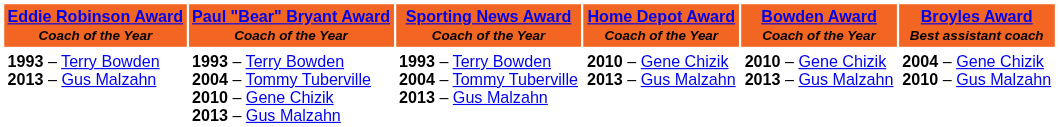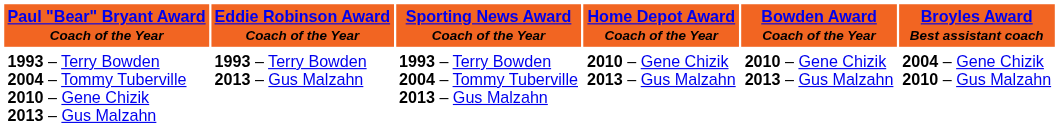columns swapped: (291, 26) <-> (95, 26)
